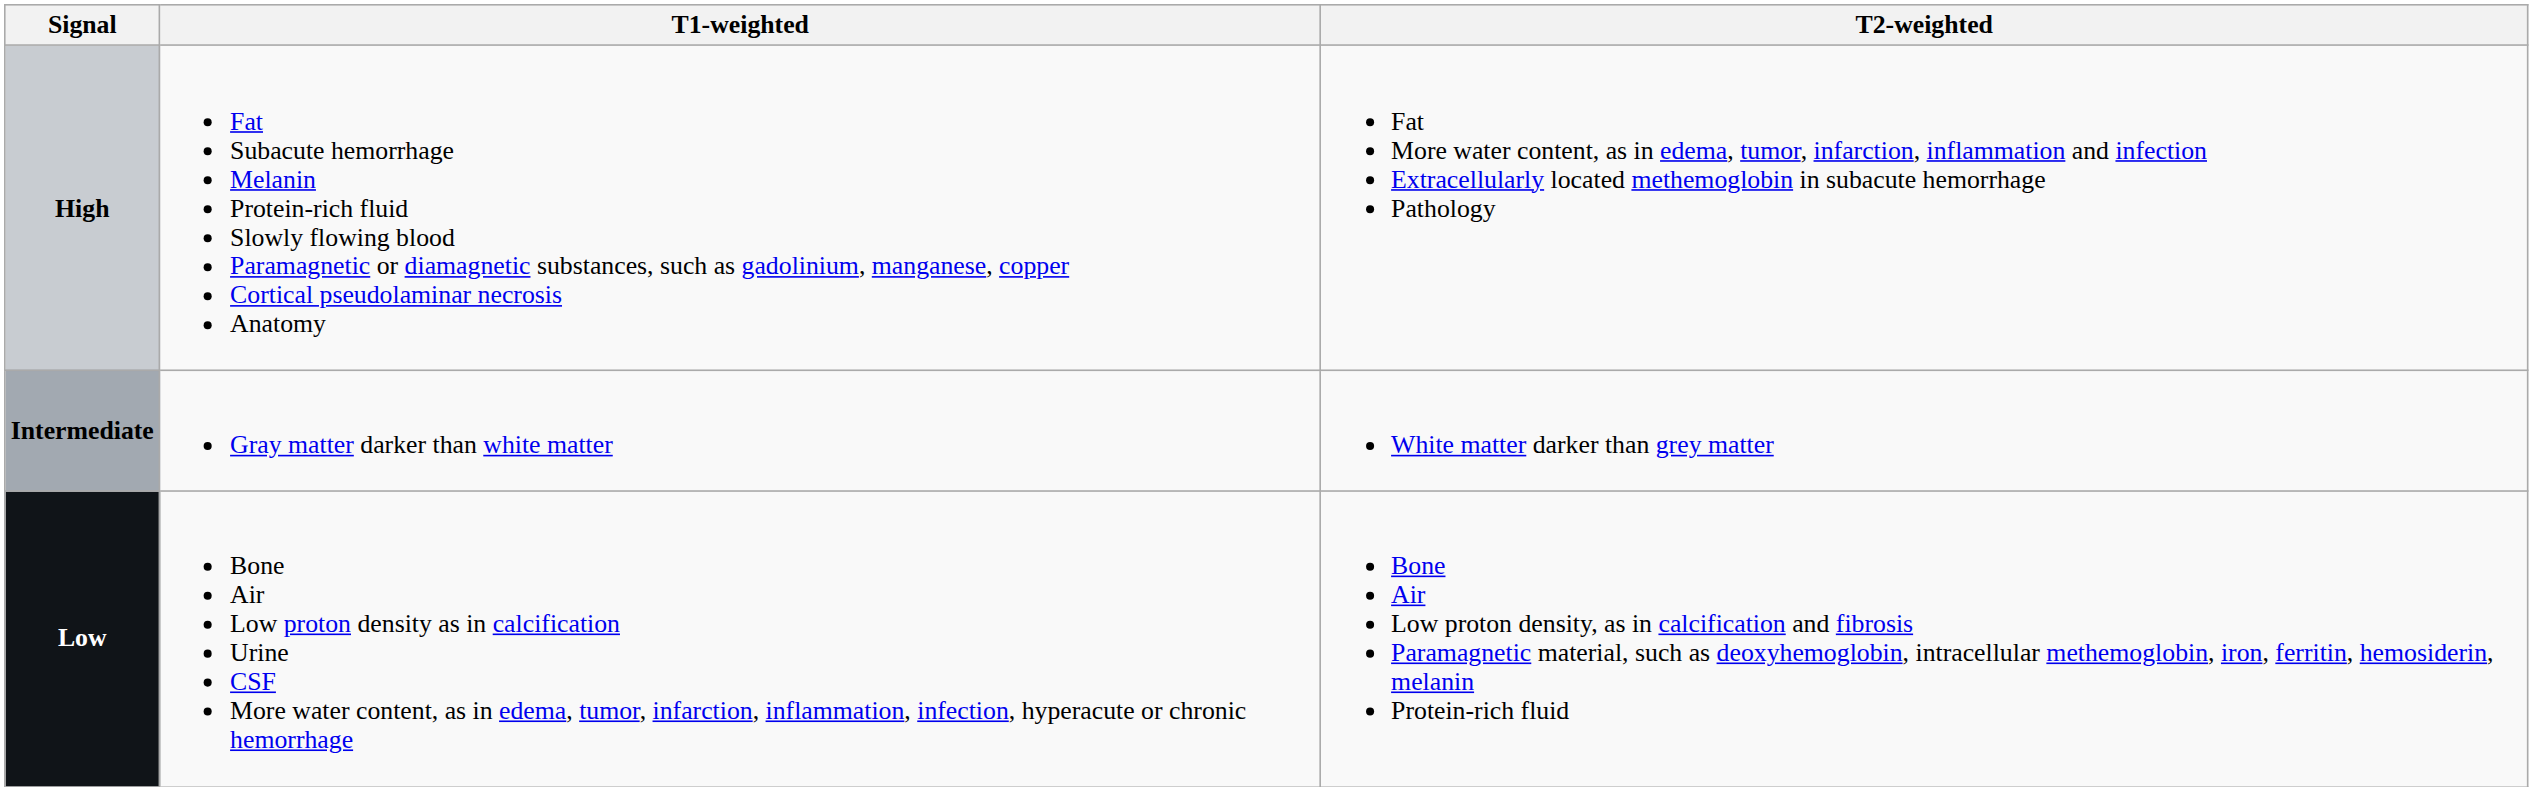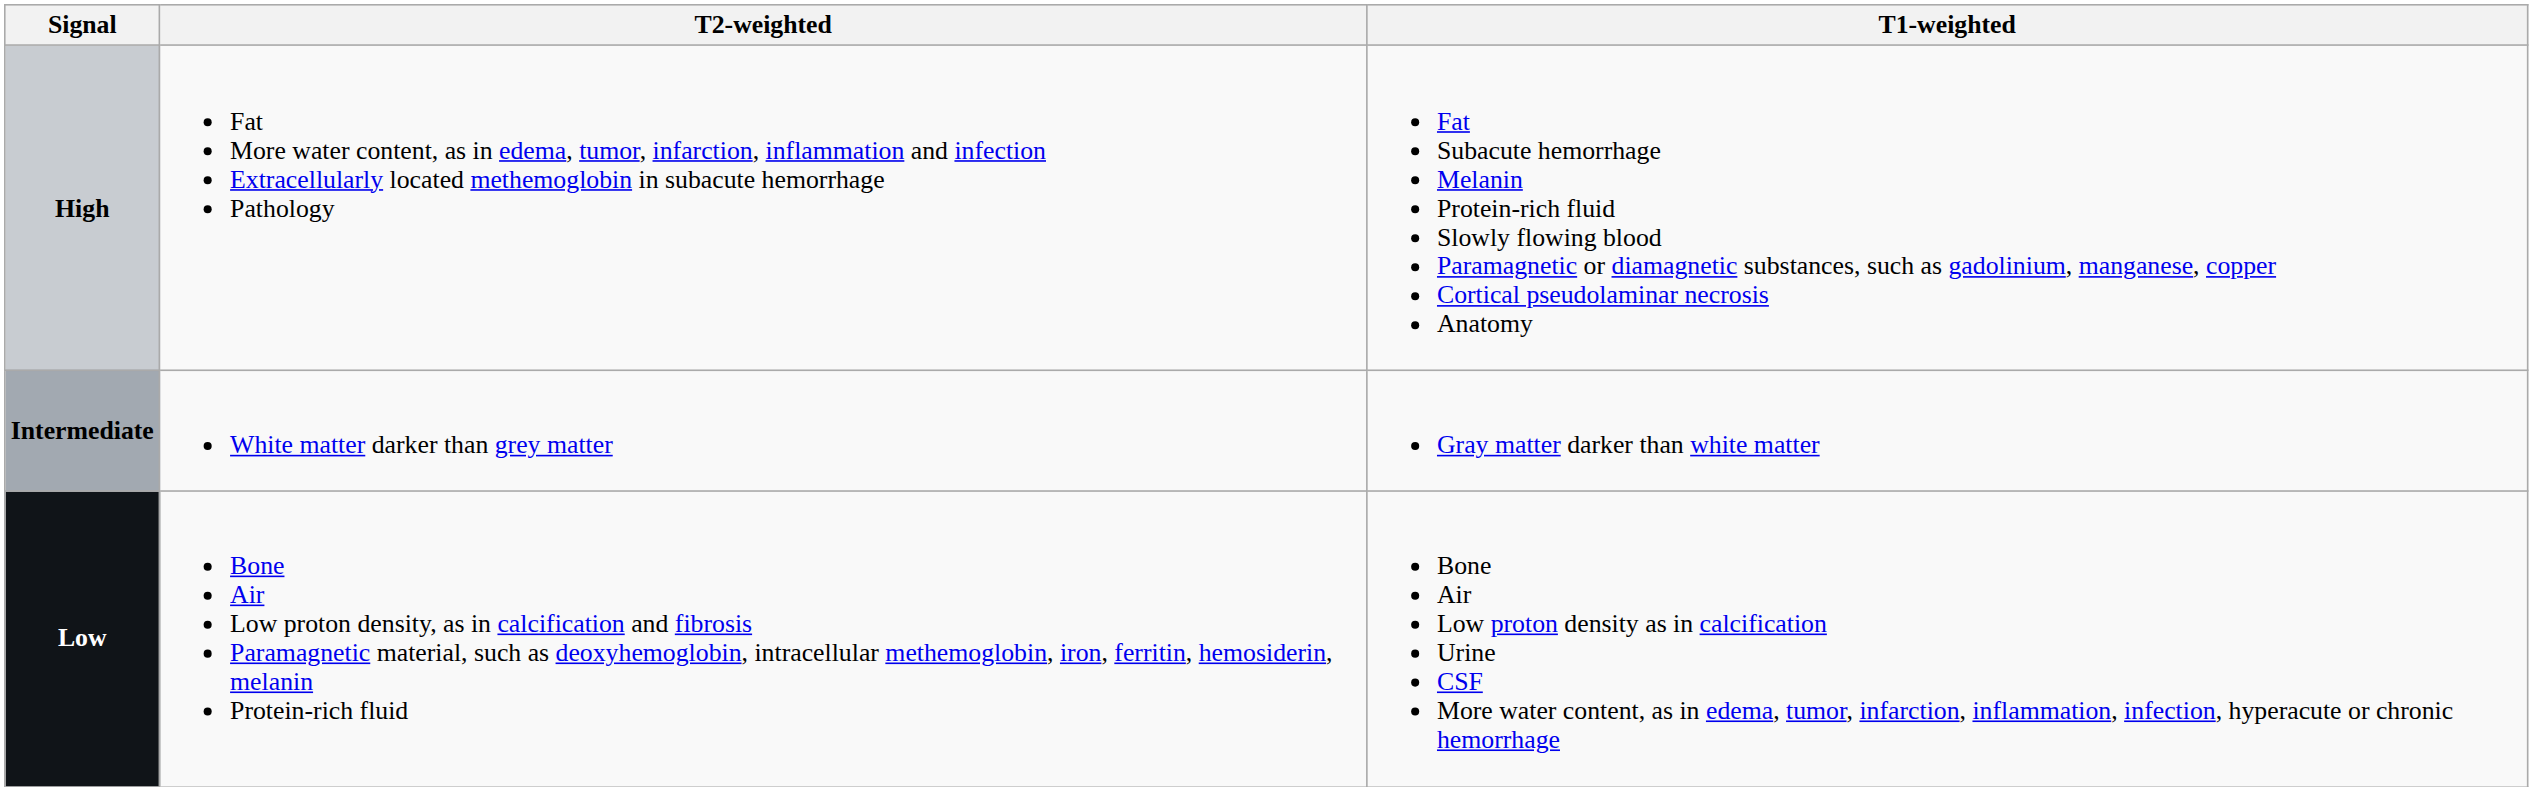columns swapped: (740, 24) <-> (1924, 24)
